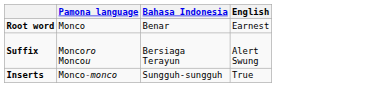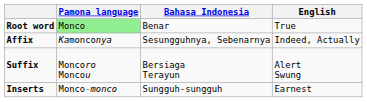(72, 26) no background -> (72, 26) lightgreen background
(251, 26) Earnest -> (285, 26) True
+ row: (20, 40)
(243, 75) True -> (293, 90) Earnest
